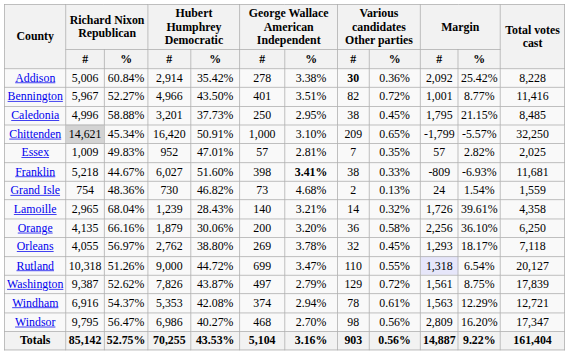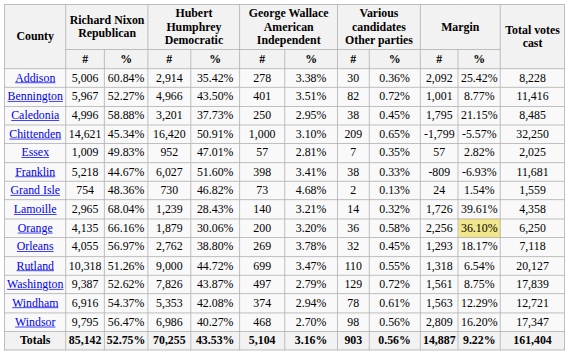(353, 78) bold -> (353, 78) normal
(85, 134) lightgrey background -> (85, 134) no background
(311, 171) bold -> (311, 171) normal
(479, 228) no background -> (479, 228) khaki background
(439, 265) lavender background -> (439, 265) no background
